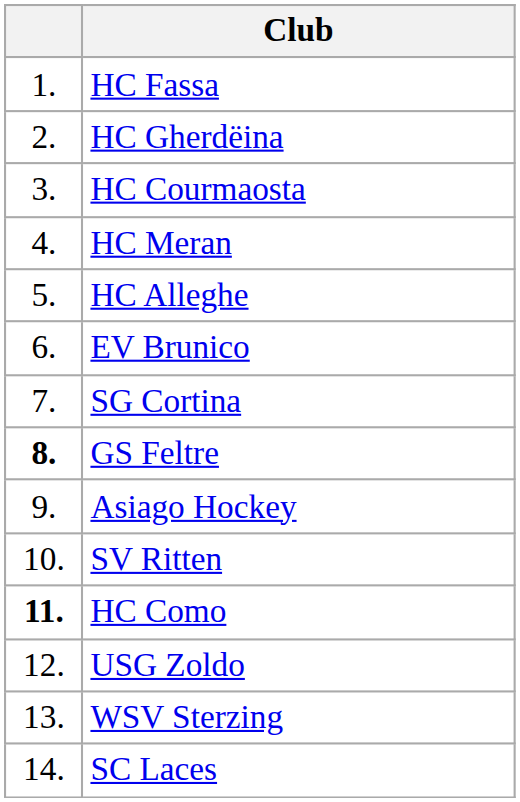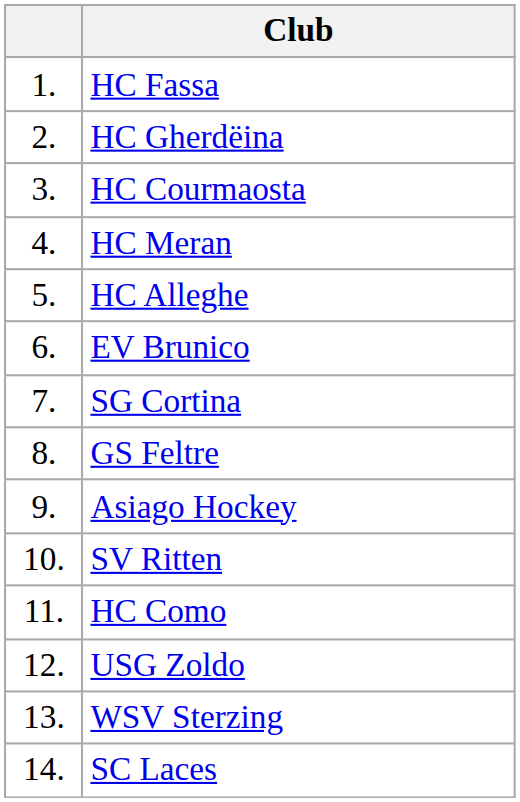(44, 453) bold -> (44, 453) normal
(44, 611) bold -> (44, 611) normal
